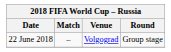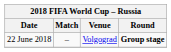(143, 39) normal -> (143, 40) bold
